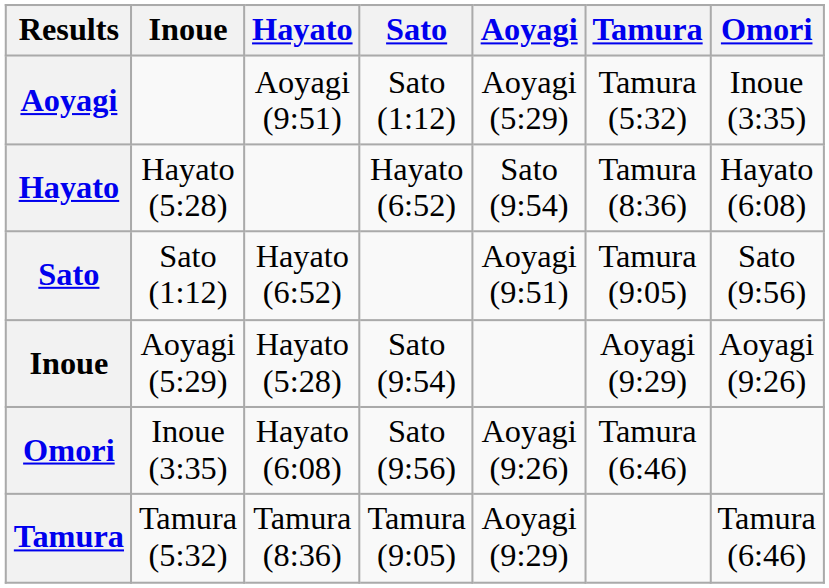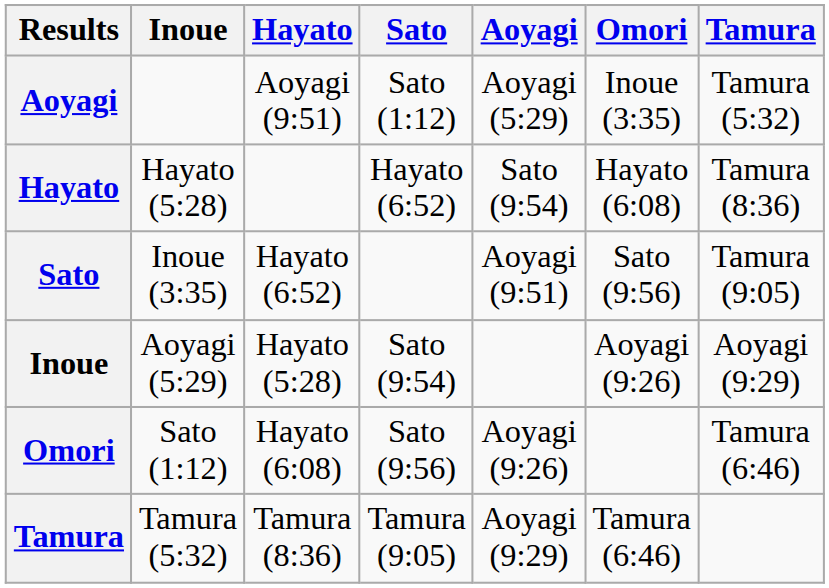columns swapped: (767, 30) <-> (648, 30)
(188, 274) Sato (1:12) -> (188, 274) Inoue (3:35)
(188, 450) Inoue (3:35) -> (188, 450) Sato (1:12)
